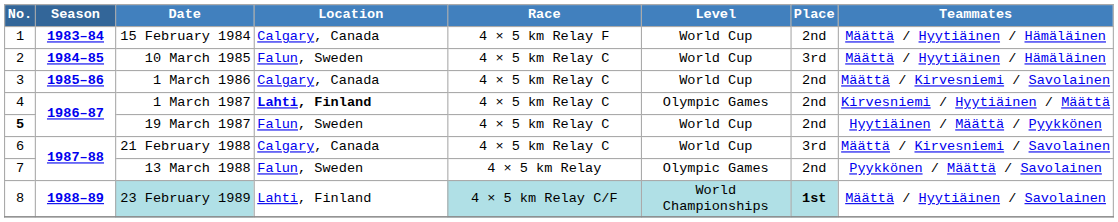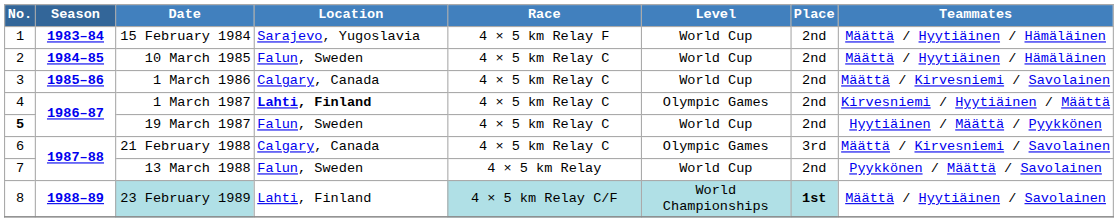(318, 38) Calgary, Canada -> (339, 38) Sarajevo, Yugoslavia
(814, 60) 3rd -> (814, 60) 2nd
(716, 147) World Cup -> (716, 147) Olympic Games
(716, 169) Olympic Games -> (716, 169) World Cup
